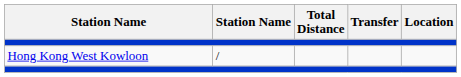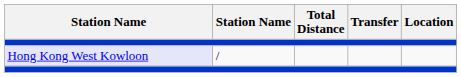(78, 55) no background -> (78, 55) lavender background
